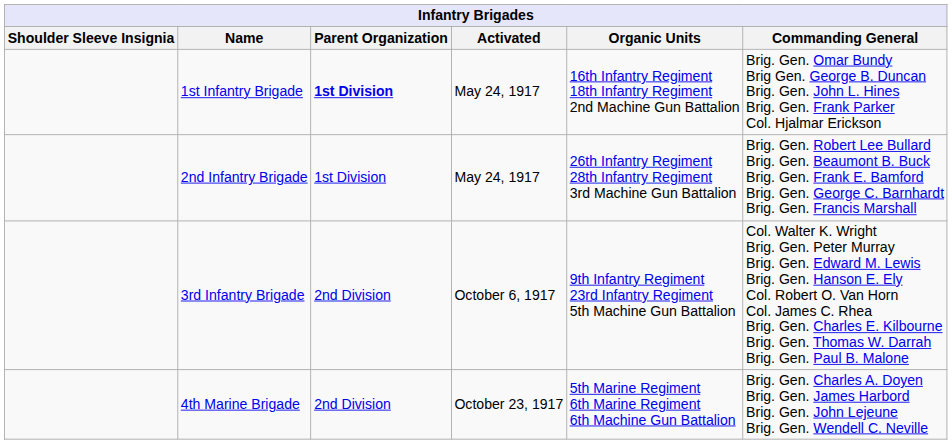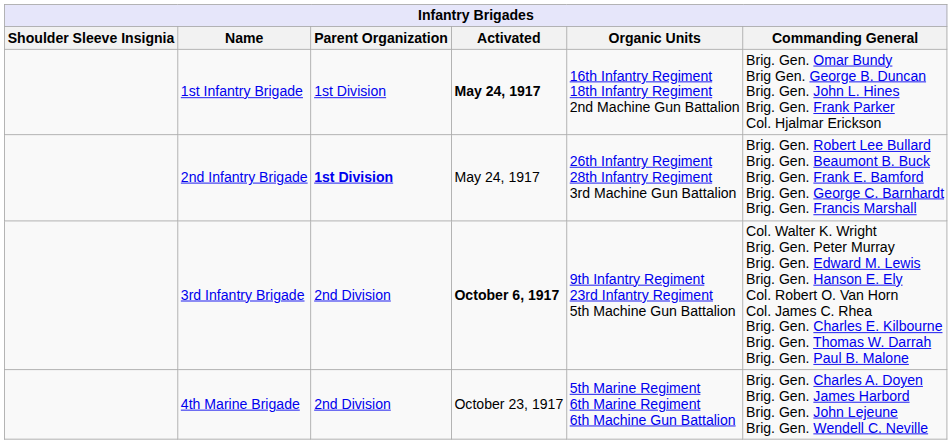(354, 92) bold -> (350, 92) normal
(497, 92) normal -> (497, 92) bold
(350, 177) normal -> (354, 177) bold
(505, 295) normal -> (507, 295) bold
